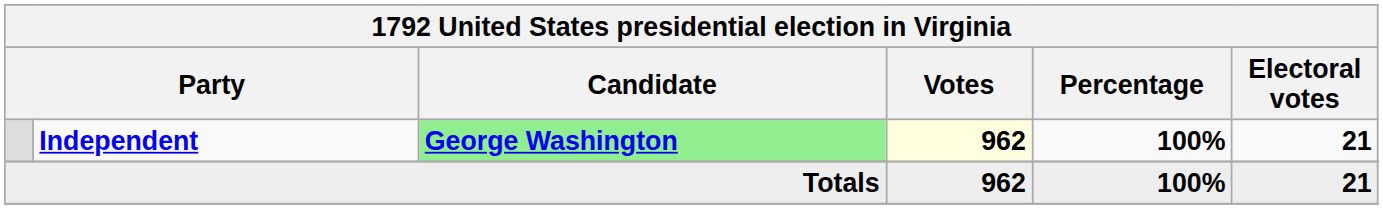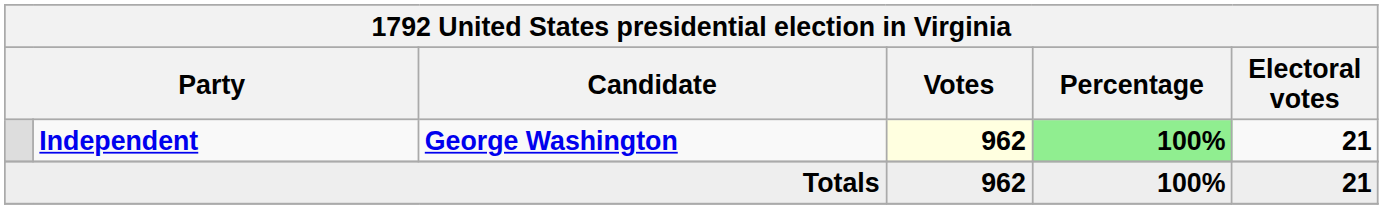(551, 141) lightgreen background -> (551, 141) no background
(1191, 141) no background -> (1191, 141) lightgreen background
